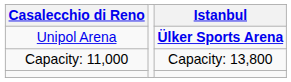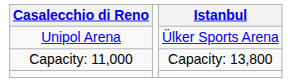(220, 37) bold -> (220, 37) normal
